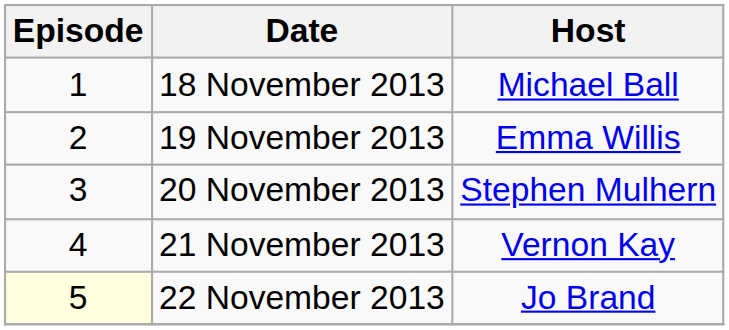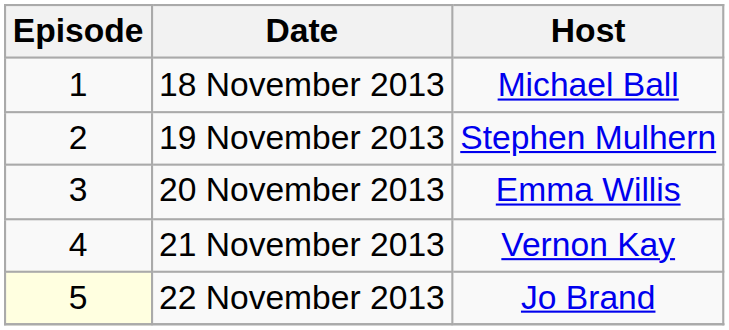(588, 137) Emma Willis -> (588, 137) Stephen Mulhern
(588, 191) Stephen Mulhern -> (588, 191) Emma Willis
